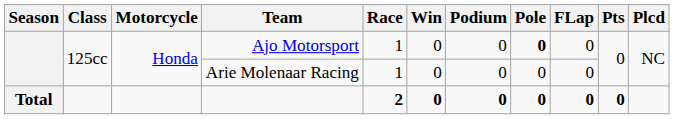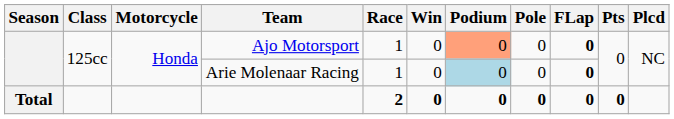(503, 45) no background -> (503, 45) lightsalmon background
(542, 45) bold -> (542, 45) normal
(590, 45) normal -> (590, 45) bold
(503, 72) no background -> (503, 72) lightblue background
(590, 72) normal -> (590, 72) bold
